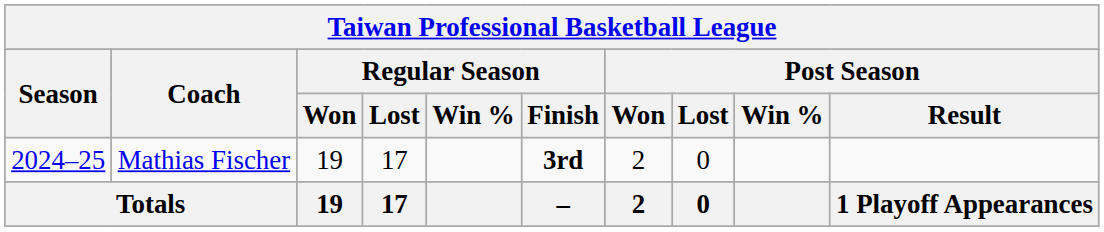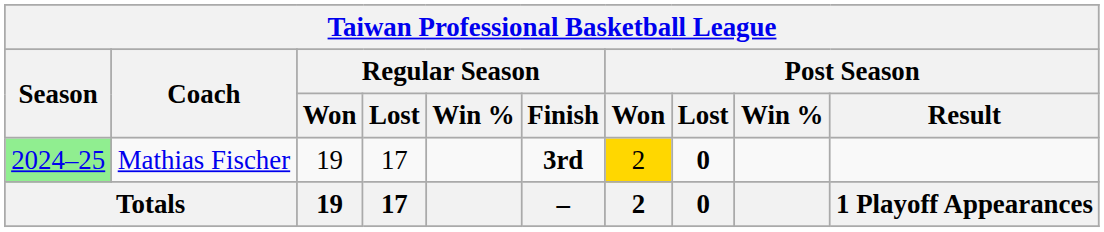(58, 159) no background -> (58, 159) lightgreen background
(638, 159) no background -> (638, 159) gold background
(703, 159) normal -> (703, 159) bold
